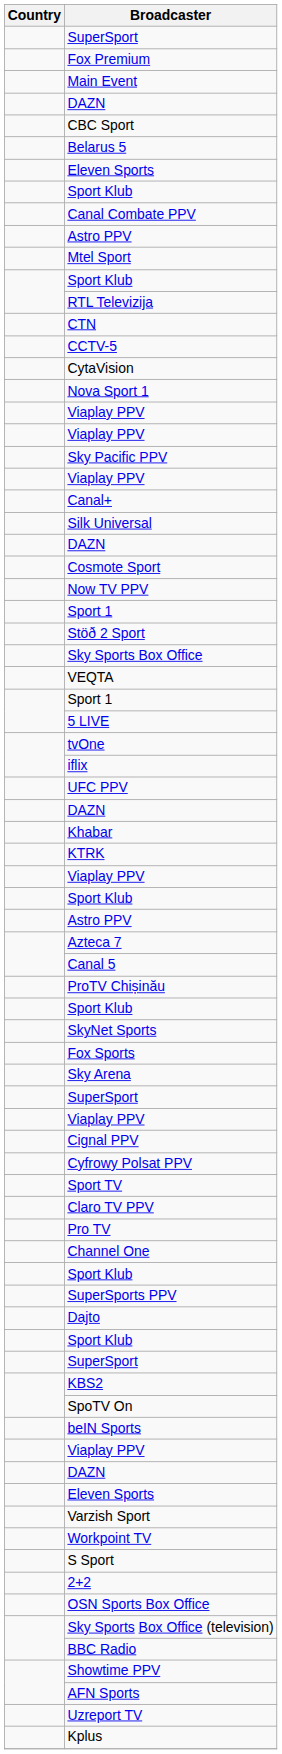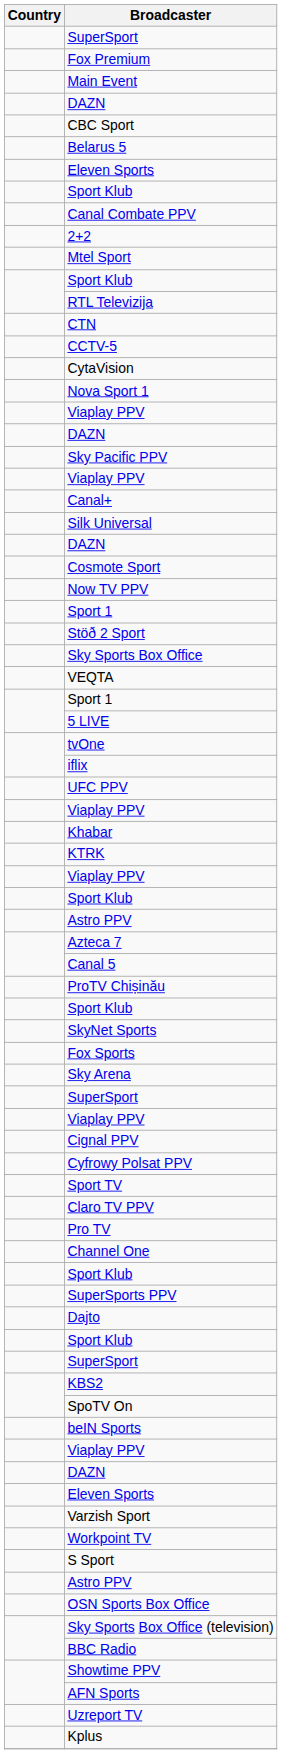(100, 236) Astro PPV -> (79, 236) 2+2
(106, 434) Viaplay PPV -> (86, 434) DAZN
(86, 810) DAZN -> (106, 810) Viaplay PPV
(79, 1582) 2+2 -> (100, 1582) Astro PPV
